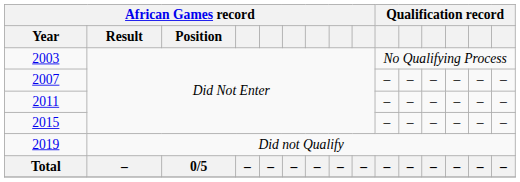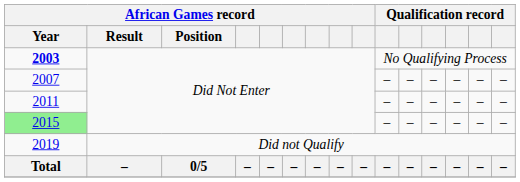(46, 58) normal -> (46, 58) bold
(46, 123) no background -> (46, 123) lightgreen background
